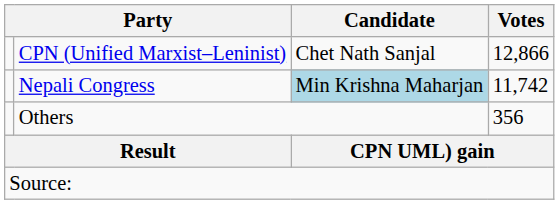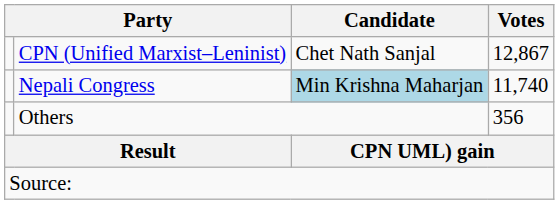(521, 53) 12,866 -> (521, 53) 12,867
(521, 85) 11,742 -> (521, 85) 11,740
